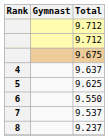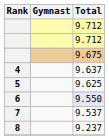(88, 99) no background -> (88, 99) lavender background
